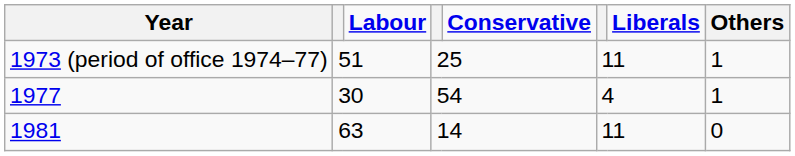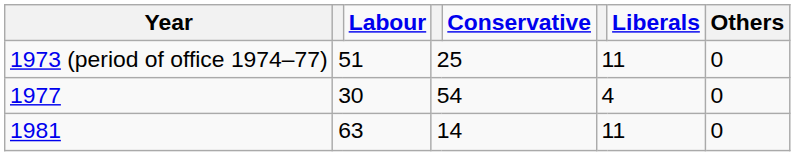(717, 58) 1 -> (717, 58) 0
(717, 95) 1 -> (717, 95) 0
